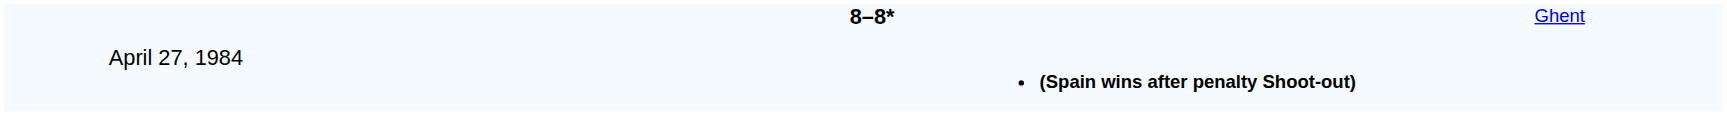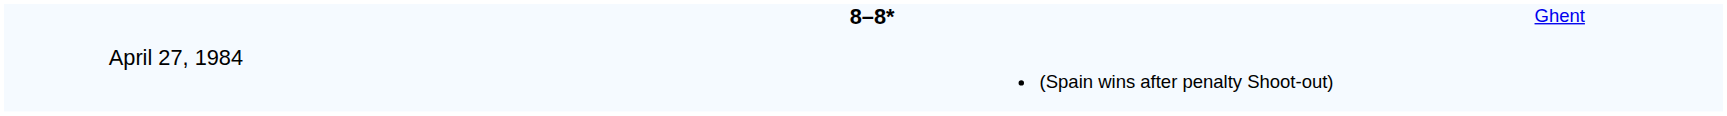(1190, 82) bold -> (1190, 82) normal
